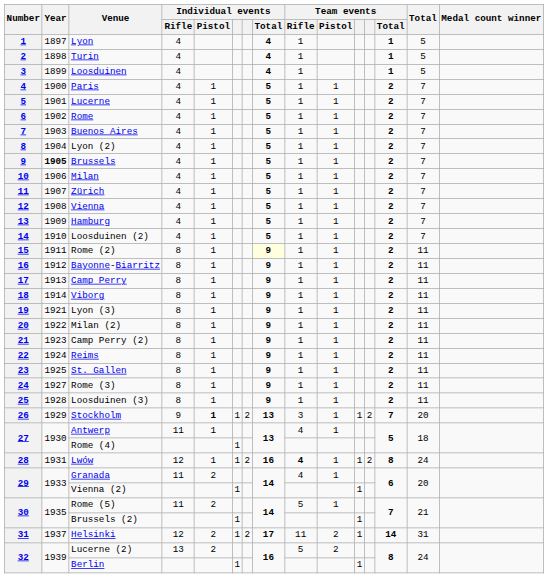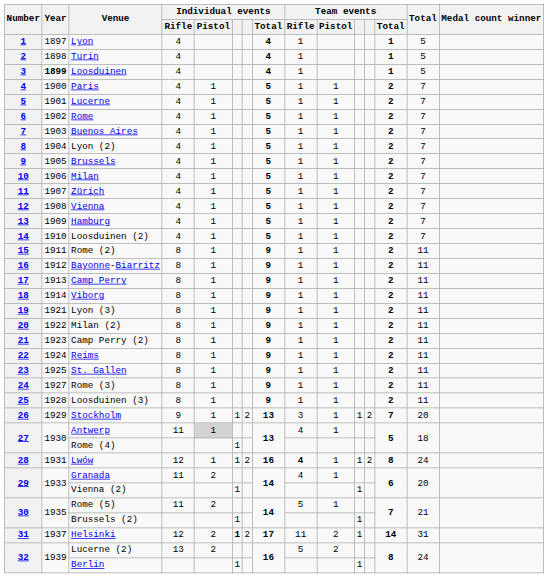(56, 72) normal -> (56, 72) bold
(56, 162) bold -> (56, 162) normal
(268, 251) lightyellow background -> (268, 251) no background
(213, 416) bold -> (213, 416) normal
(213, 431) no background -> (213, 431) lightgrey background
(237, 536) normal -> (237, 536) bold
